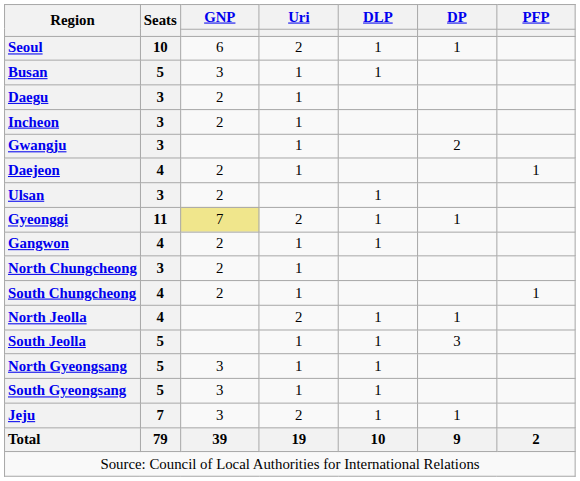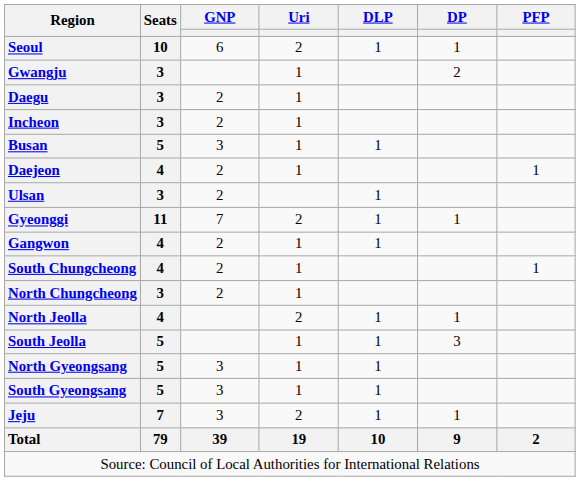rows swapped: (28, 72) <-> (37, 146)
(220, 219) khaki background -> (220, 219) no background
rows swapped: (72, 268) <-> (72, 293)
